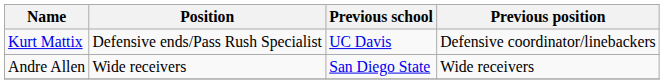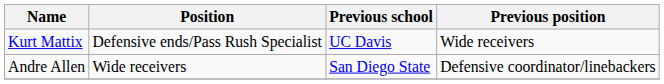(548, 41) Defensive coordinator/linebackers -> (487, 41) Wide receivers
(487, 66) Wide receivers -> (548, 66) Defensive coordinator/linebackers
